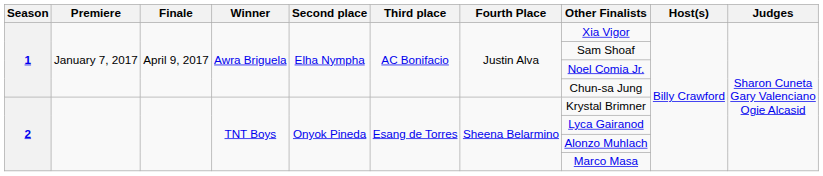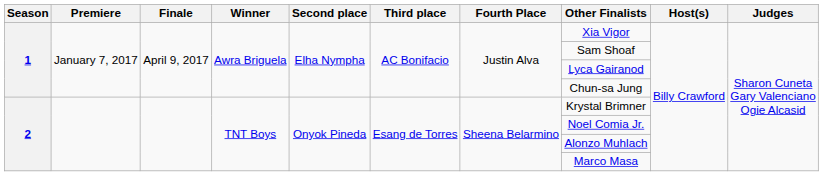(606, 69) Noel Comia Jr. -> (606, 69) Lyca Gairanod
(606, 124) Lyca Gairanod -> (606, 124) Noel Comia Jr.
